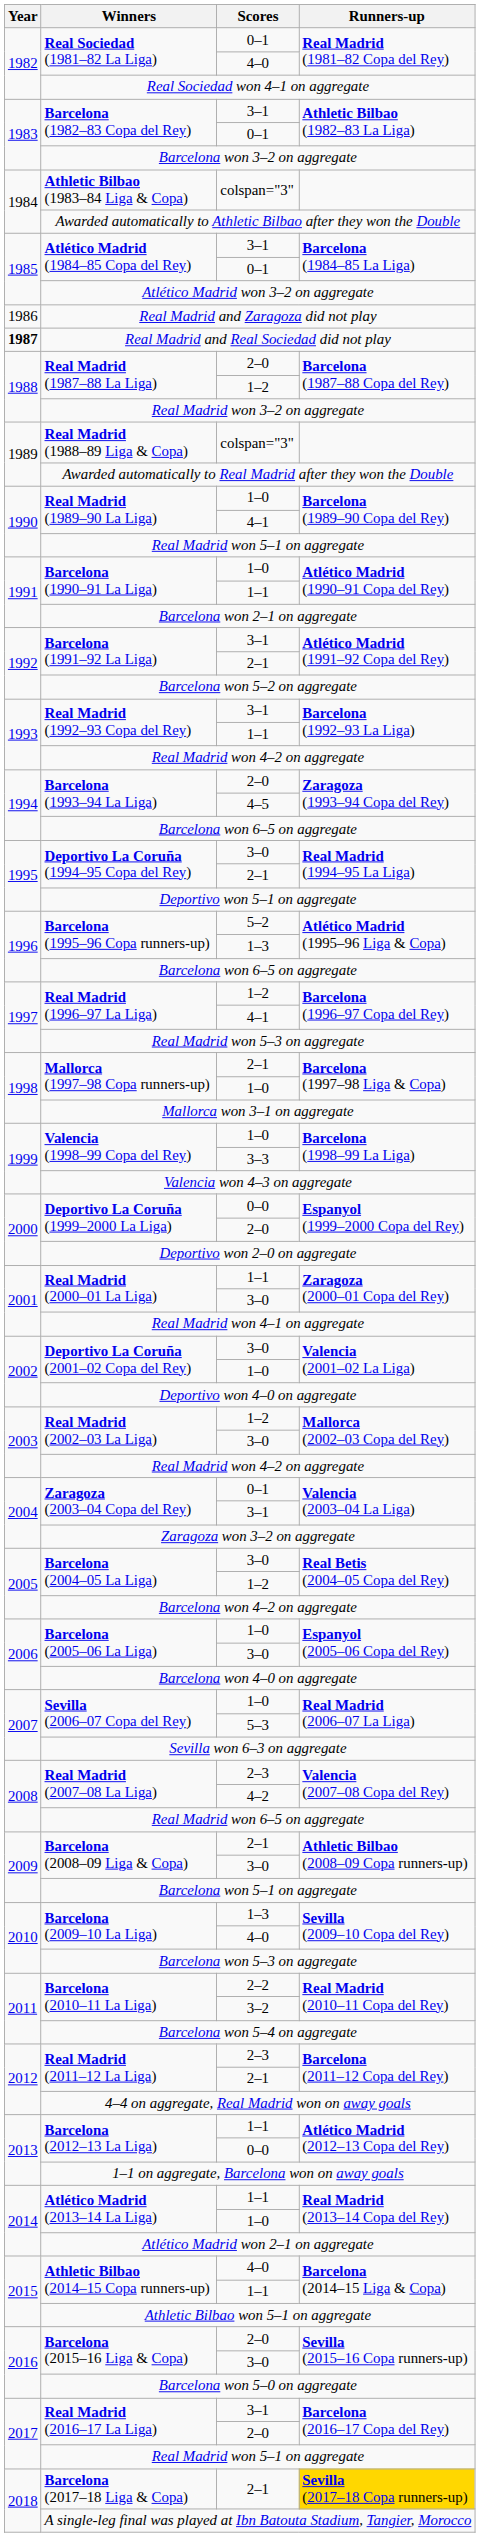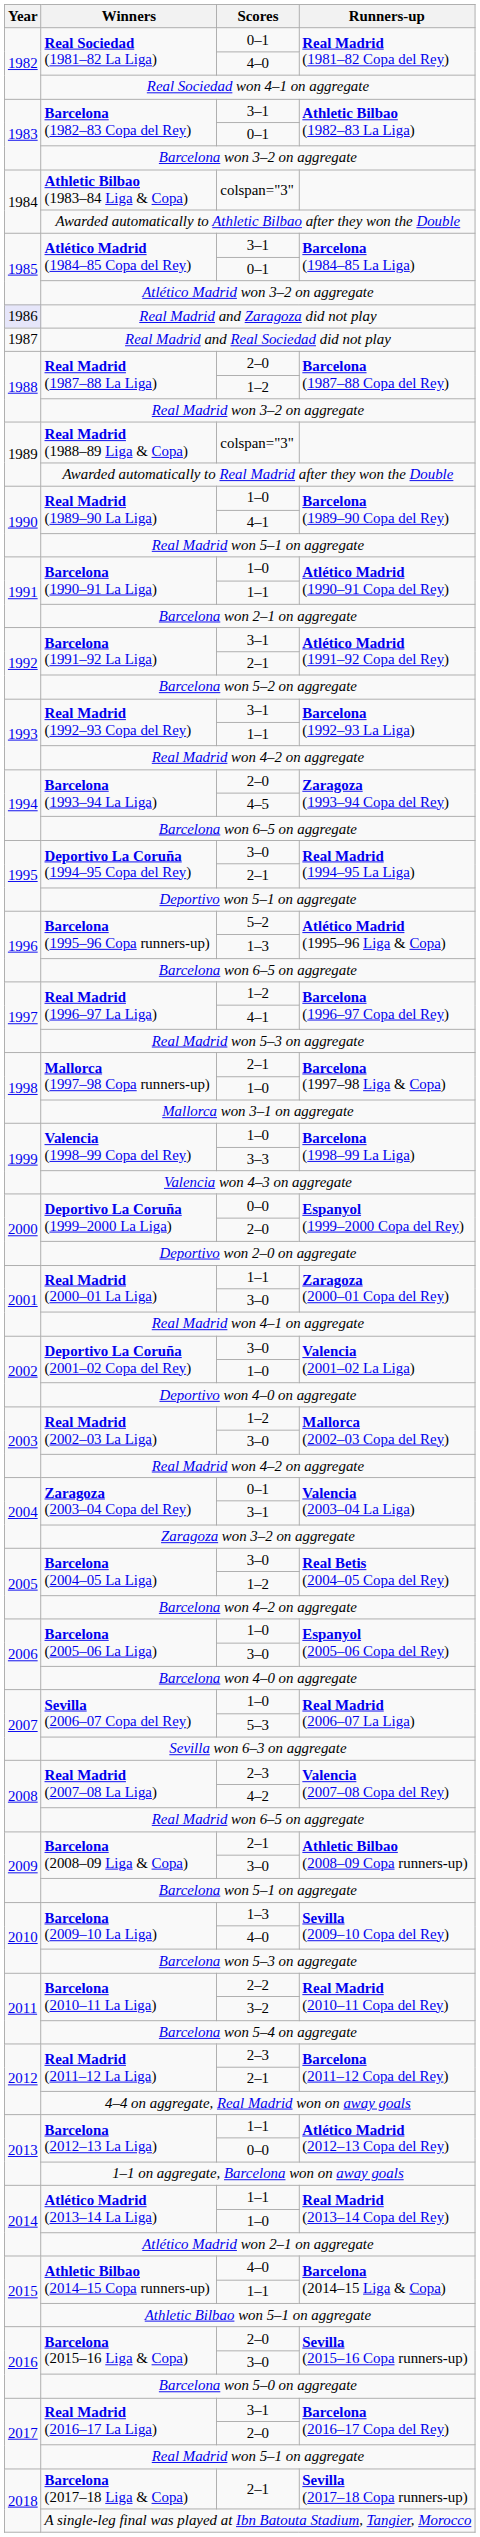(23, 316) no background -> (23, 316) lavender background
(23, 339) bold -> (23, 339) normal
(385, 2488) gold background -> (385, 2488) no background
